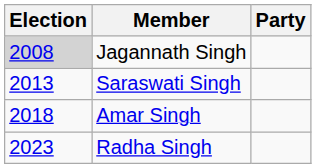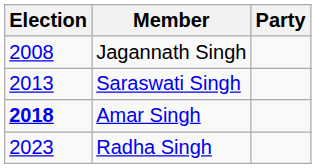(31, 52) lightgrey background -> (31, 52) no background
(31, 115) normal -> (31, 115) bold
